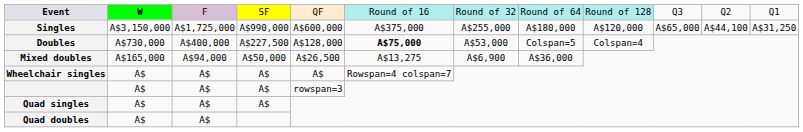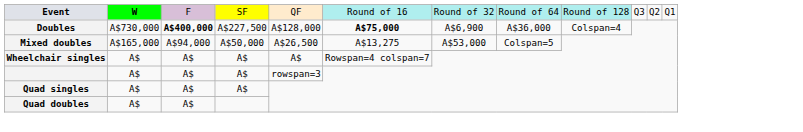- row: (56, 27)
(205, 42) normal -> (188, 27) bold
(486, 42) A$53,000 -> (464, 27) A$6,900
(551, 42) Colspan=5 -> (529, 27) A$36,000
(486, 58) A$6,900 -> (464, 42) A$53,000
(551, 58) A$36,000 -> (529, 42) Colspan=5
